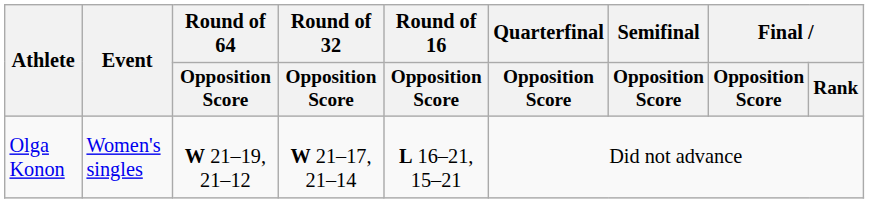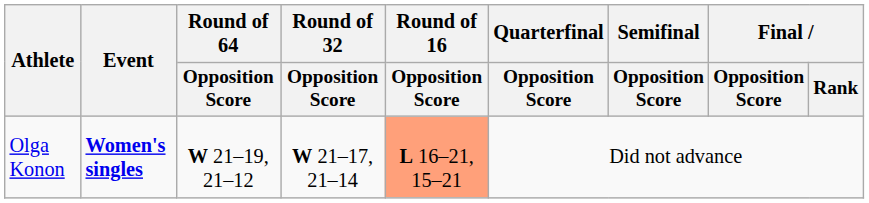(124, 157) normal -> (126, 157) bold
(436, 169) no background -> (437, 169) lightsalmon background
